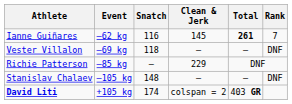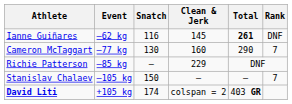(275, 35) 7 -> (275, 35) DNF
- row: (44, 50)
+ row: (49, 50)
(151, 78) 148 -> (151, 78) 150
(275, 78) DNF -> (275, 78) 7
